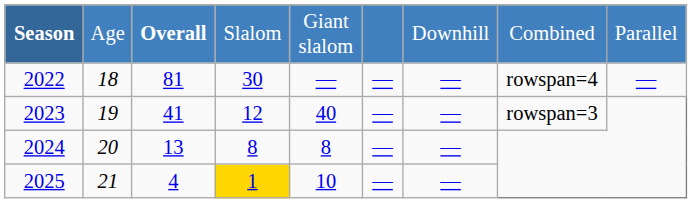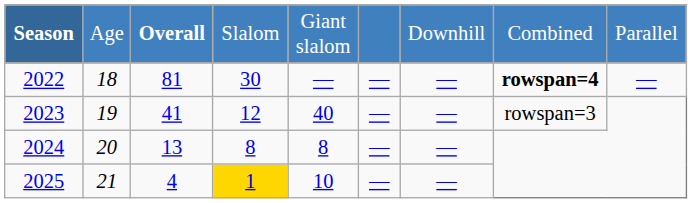(552, 79) normal -> (550, 79) bold
